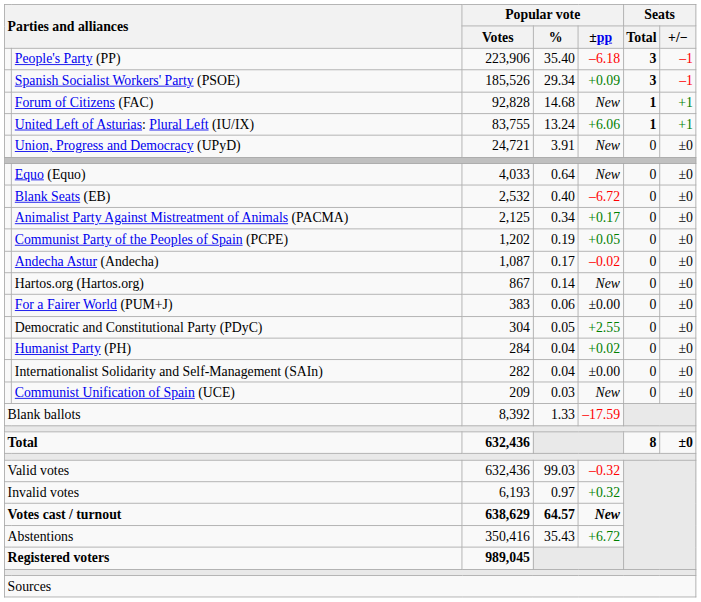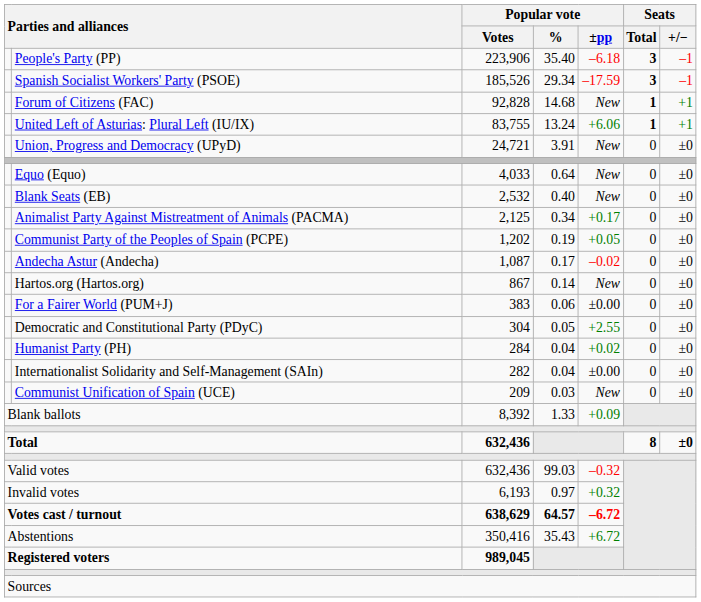(604, 80) +0.09 -> (601, 80) –17.59
(605, 196) –6.72 -> (608, 196) New
(601, 414) –17.59 -> (604, 414) +0.09
(607, 514) New -> (605, 514) –6.72
